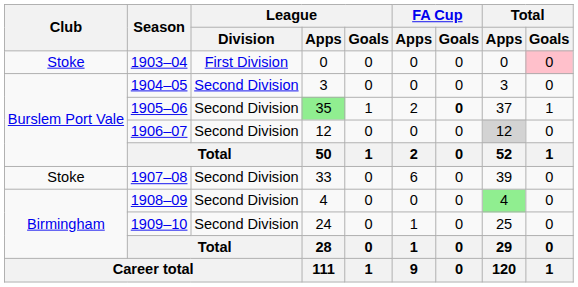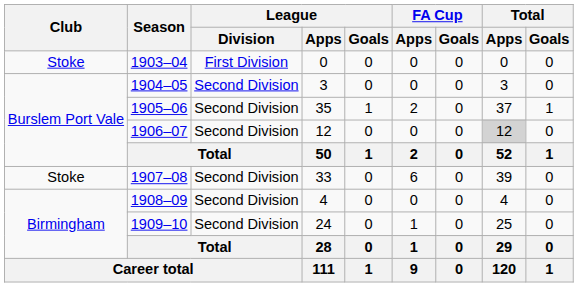(549, 62) pink background -> (549, 62) no background
(323, 108) lightgreen background -> (323, 108) no background
(459, 108) bold -> (459, 108) normal
(504, 200) lightgreen background -> (504, 200) no background
